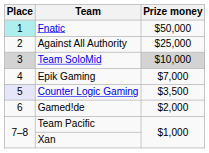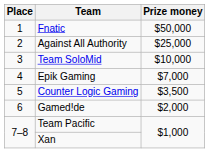(20, 28) paleturquoise background -> (20, 28) no background
(20, 60) lightgrey background -> (20, 60) no background
(173, 60) lightgrey background -> (173, 60) no background
(20, 92) lavender background -> (20, 92) no background
